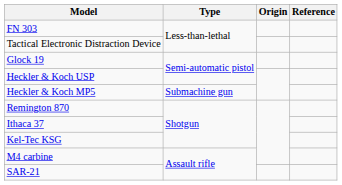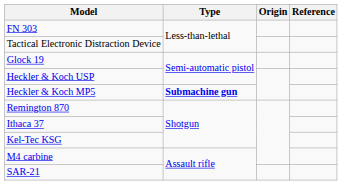(199, 92) normal -> (201, 92) bold
